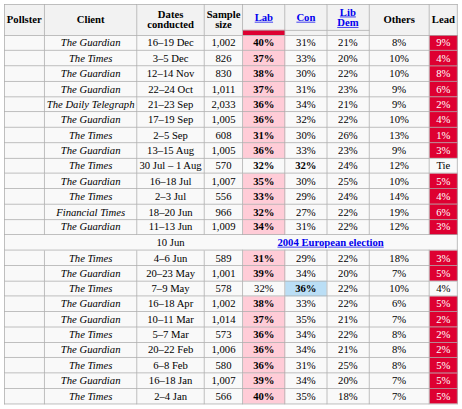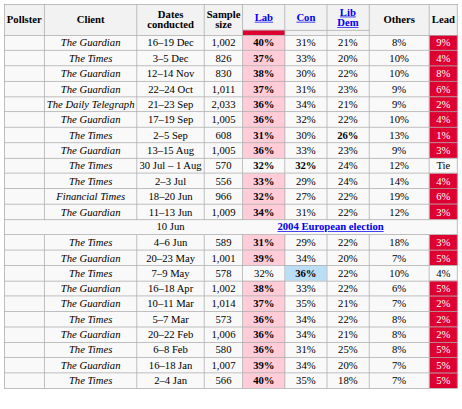(348, 135) normal -> (348, 135) bold
- row: (171, 181)
